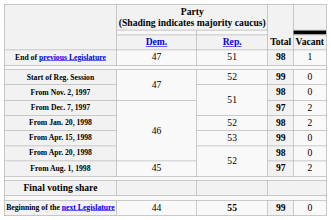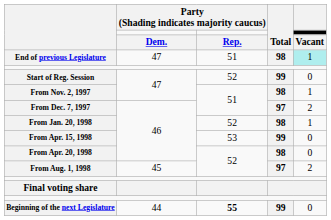(310, 57) no background -> (310, 57) paleturquoise background
(310, 92) 0 -> (310, 92) 1
(310, 123) 2 -> (310, 123) 1
